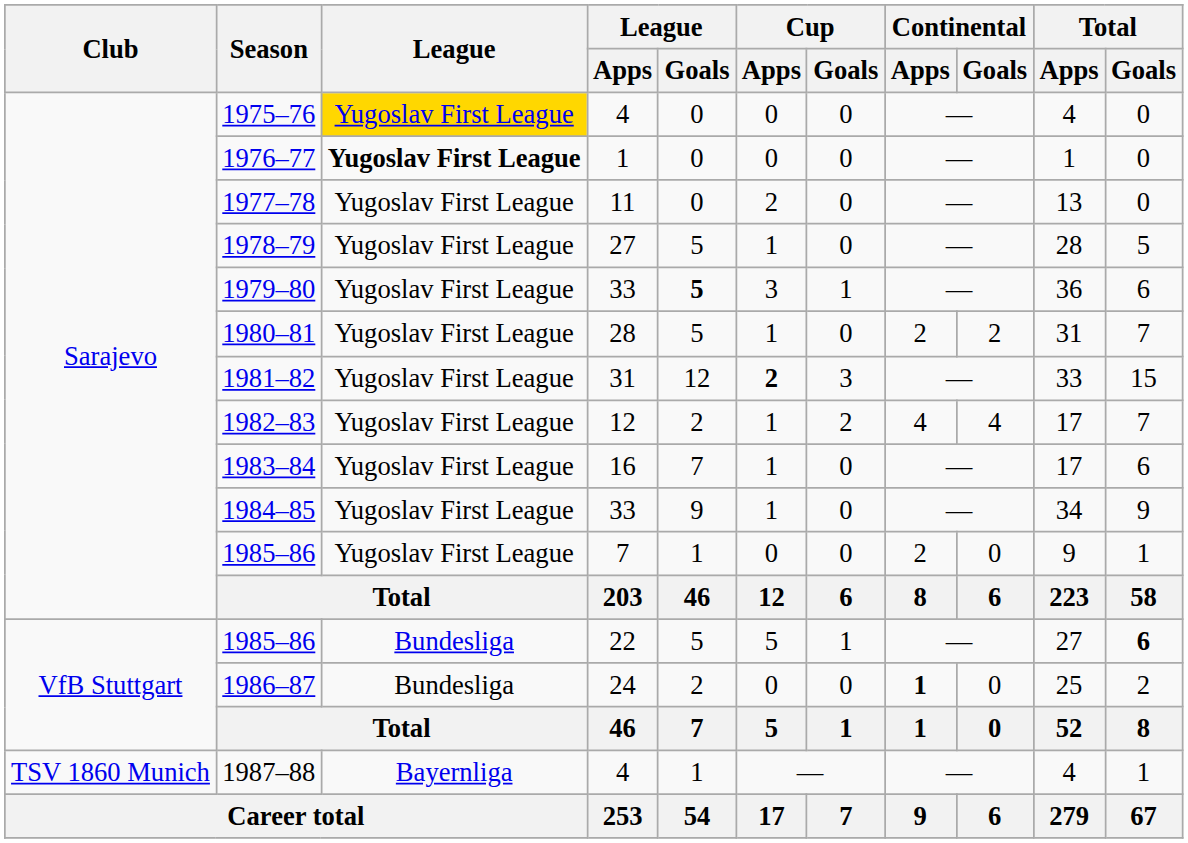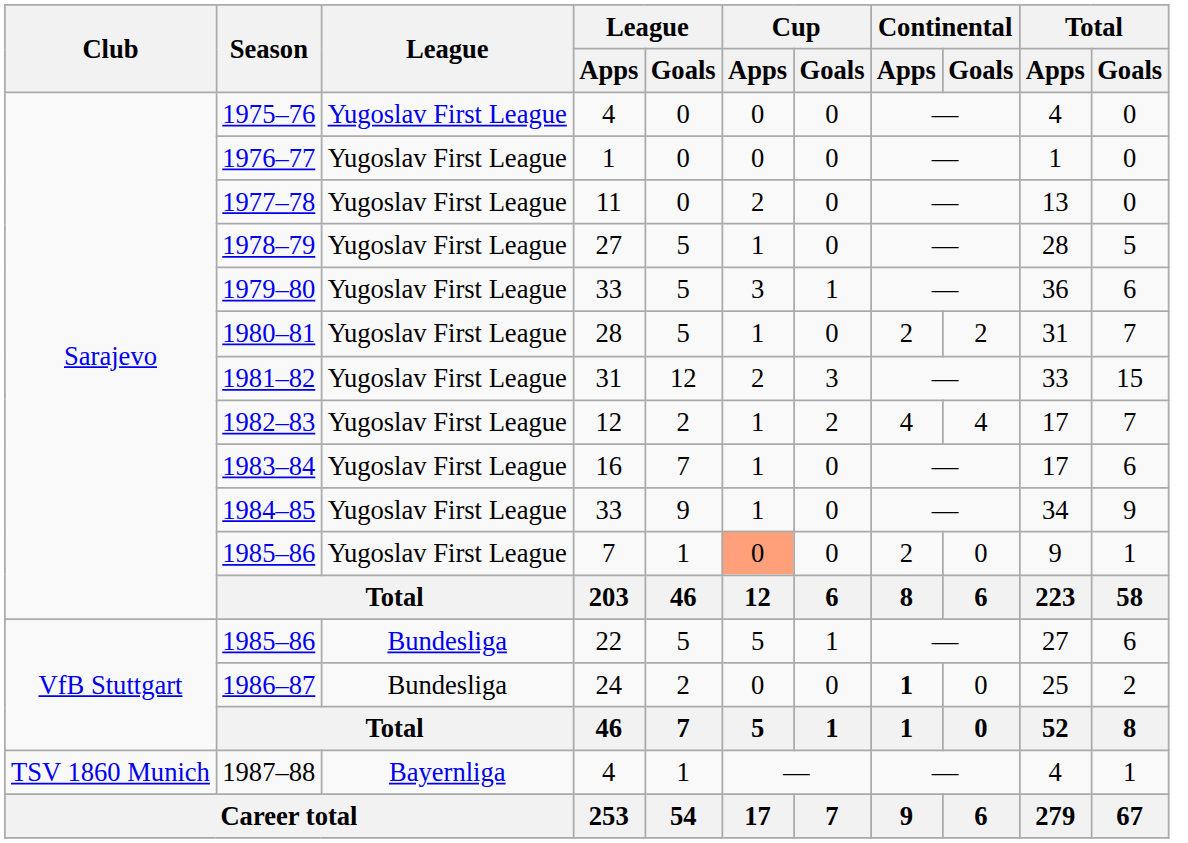(454, 114) gold background -> (447, 114) no background
(454, 158) bold -> (447, 158) normal
(697, 289) bold -> (683, 289) normal
(771, 377) bold -> (758, 377) normal
(771, 552) no background -> (758, 552) lightsalmon background
(1143, 640) bold -> (1130, 640) normal
